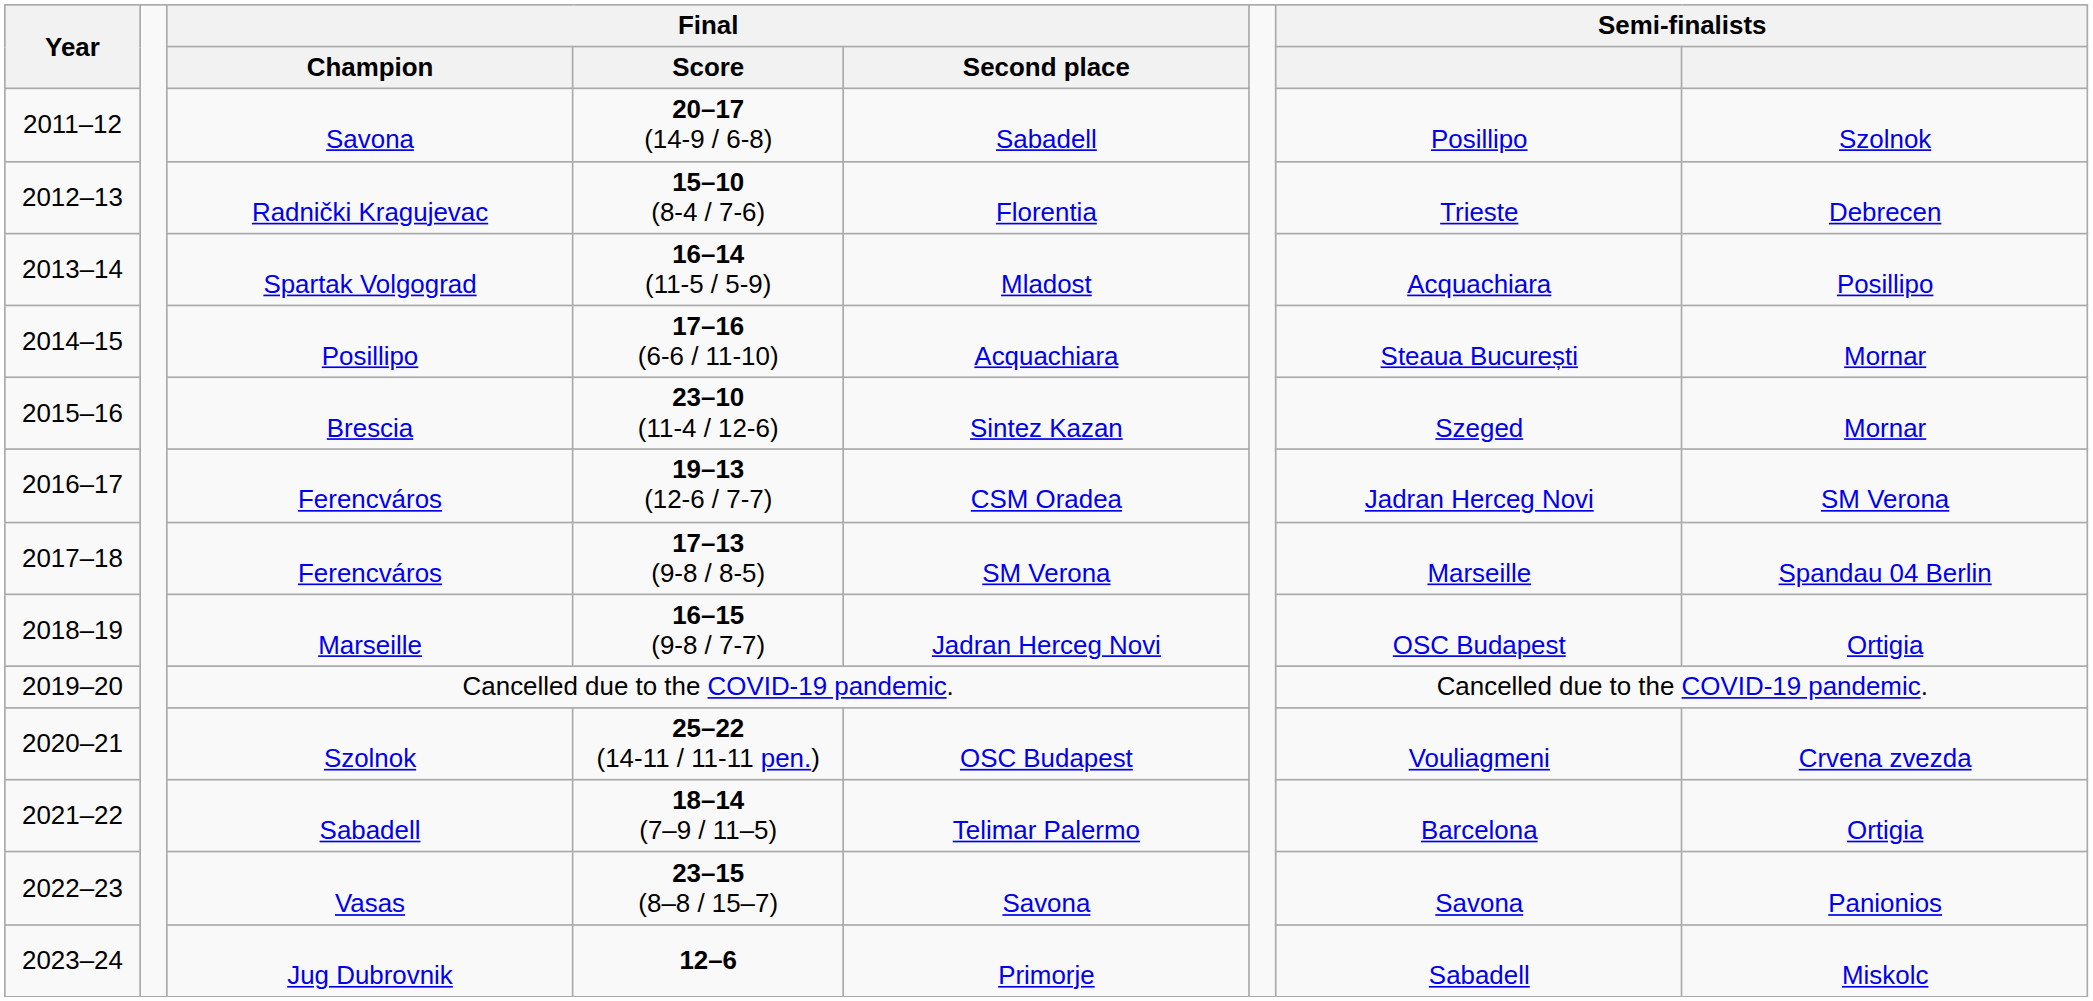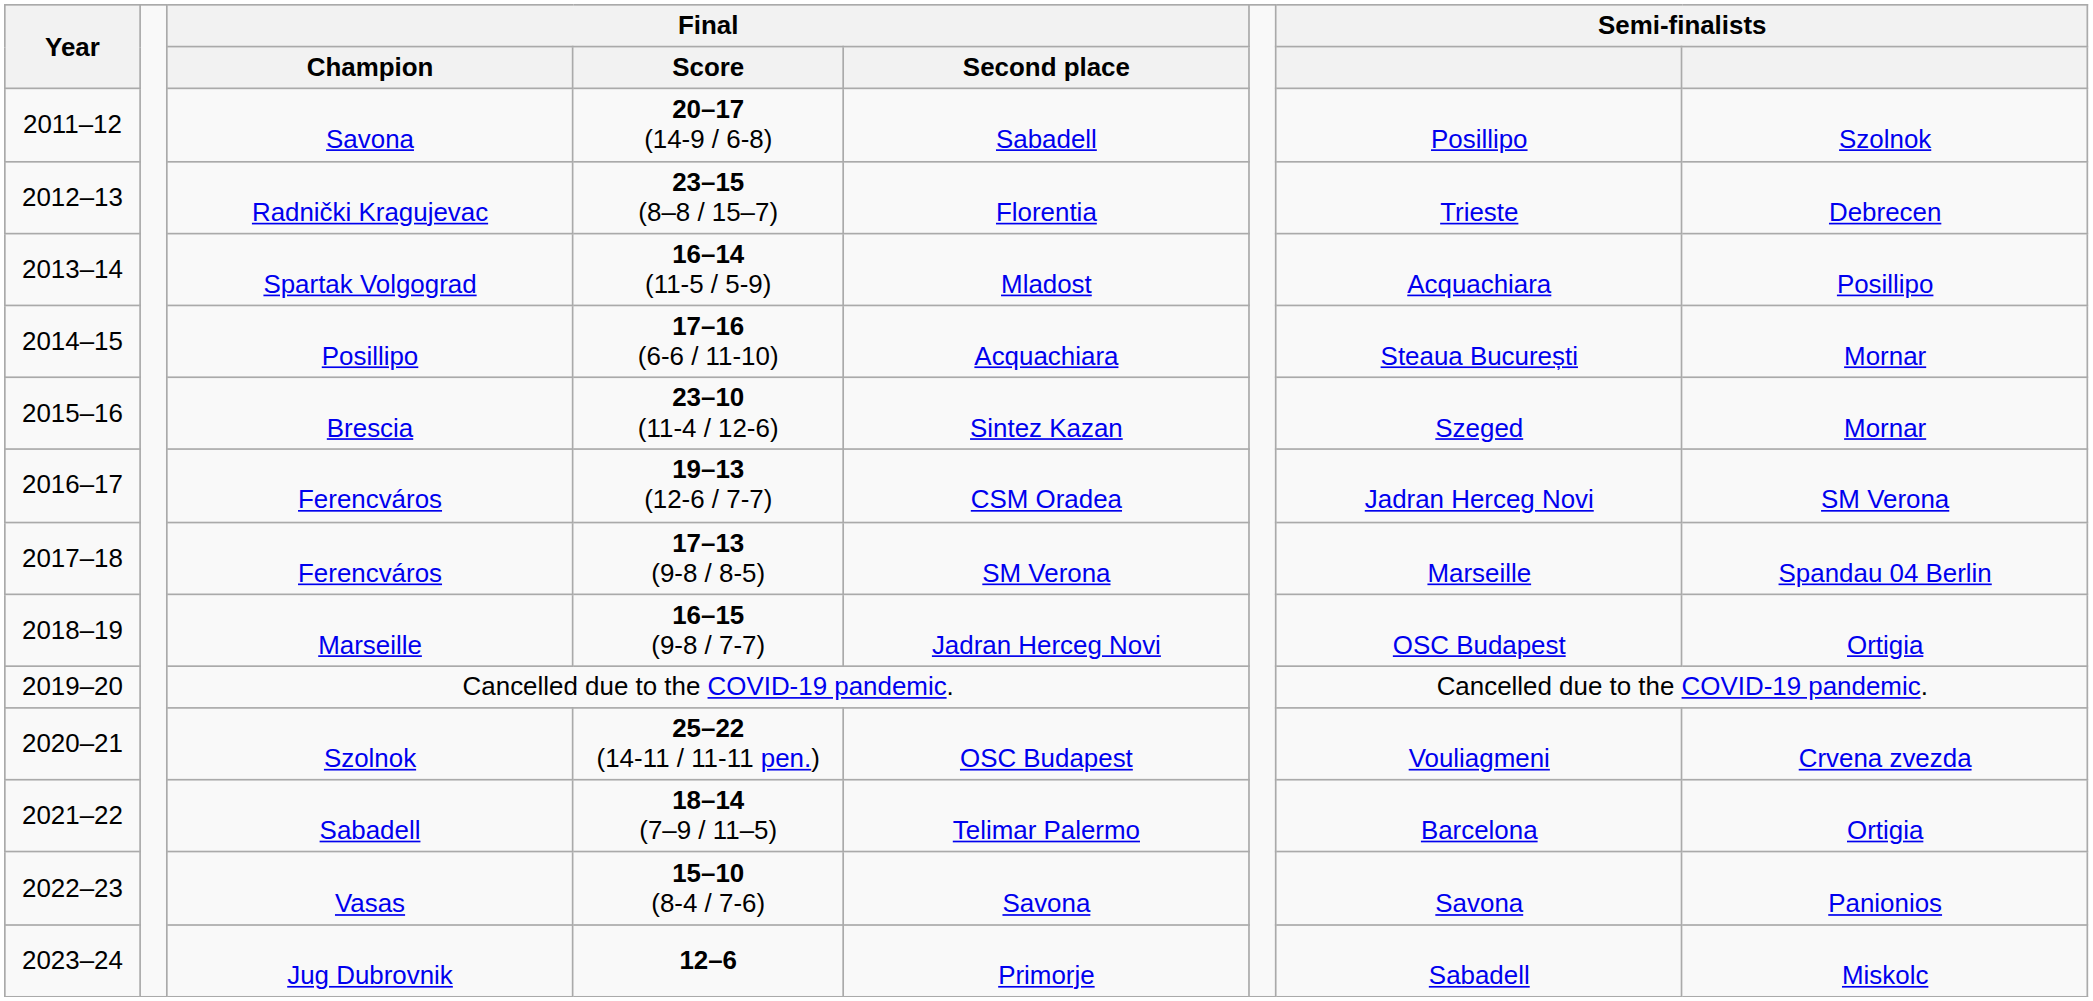(708, 196) 15–10 (8-4 / 7-6) -> (708, 196) 23–15 (8–8 / 15–7)
(708, 887) 23–15 (8–8 / 15–7) -> (708, 887) 15–10 (8-4 / 7-6)
